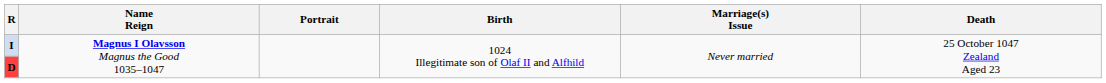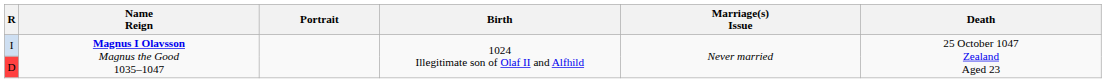(11, 45) bold -> (11, 45) normal
(12, 67) bold -> (12, 67) normal
